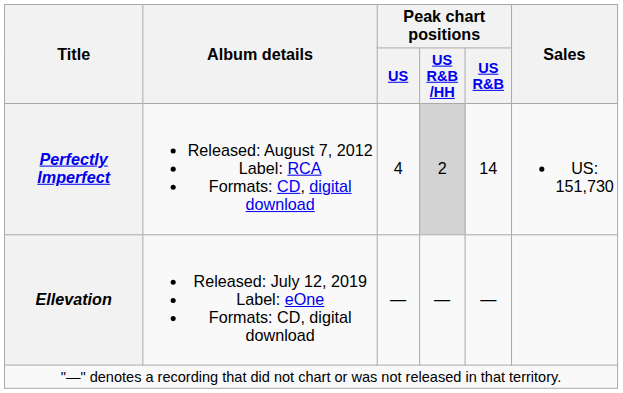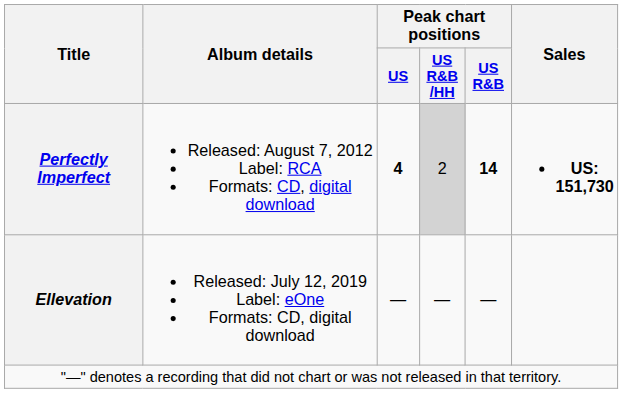(398, 168) normal -> (398, 168) bold
(488, 168) normal -> (488, 168) bold
(564, 178) normal -> (564, 178) bold
